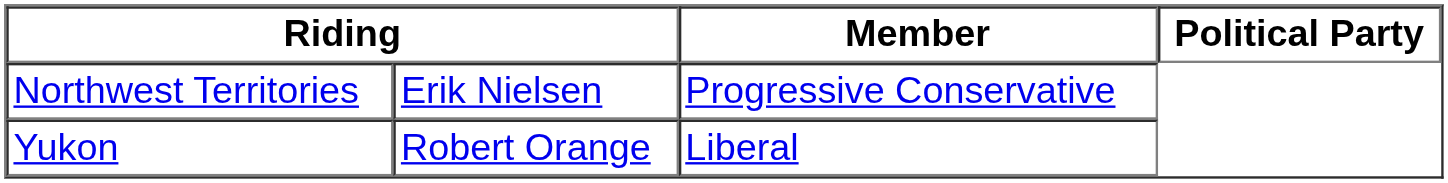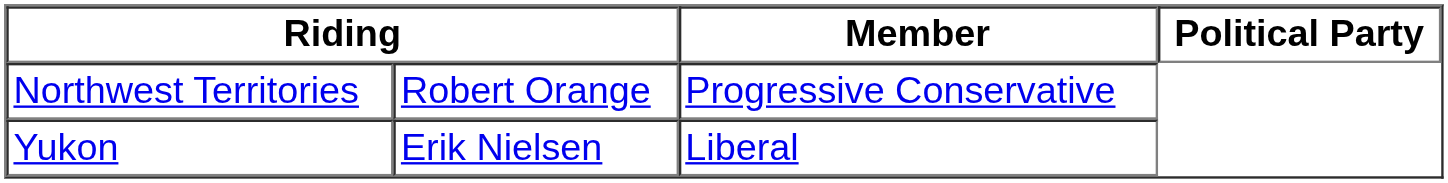(502, 90) Erik Nielsen -> (526, 90) Robert Orange
(526, 147) Robert Orange -> (502, 147) Erik Nielsen
